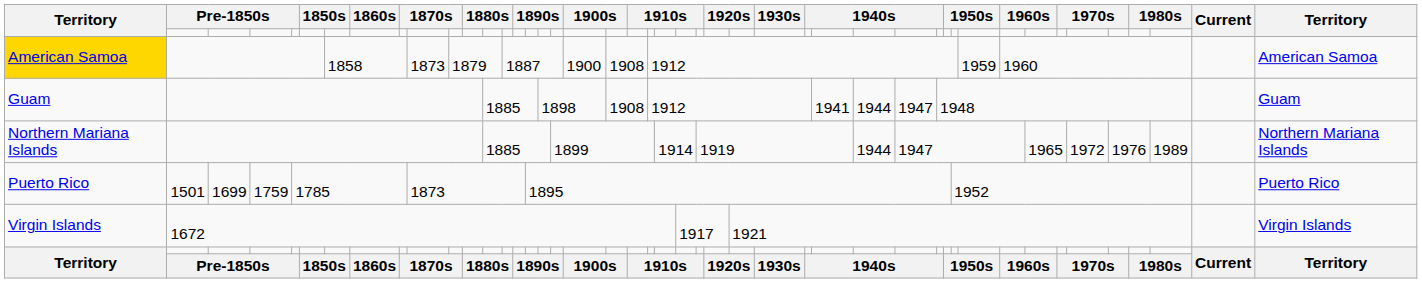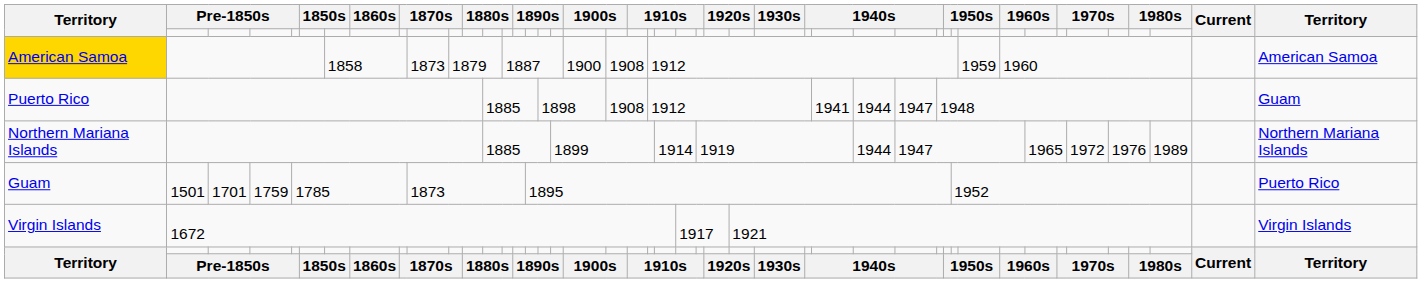(29, 99) Guam -> (49, 99) Puerto Rico
(49, 183) Puerto Rico -> (29, 183) Guam
(229, 192) 1699 -> (229, 192) 1701
